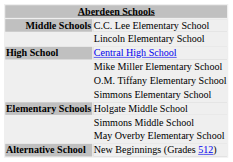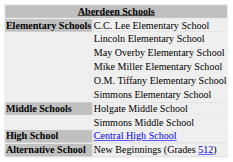(58, 25) Middle Schools -> (49, 25) Elementary Schools
rows swapped: (159, 136) <-> (135, 53)
(49, 108) Elementary Schools -> (39, 108) Middle Schools
